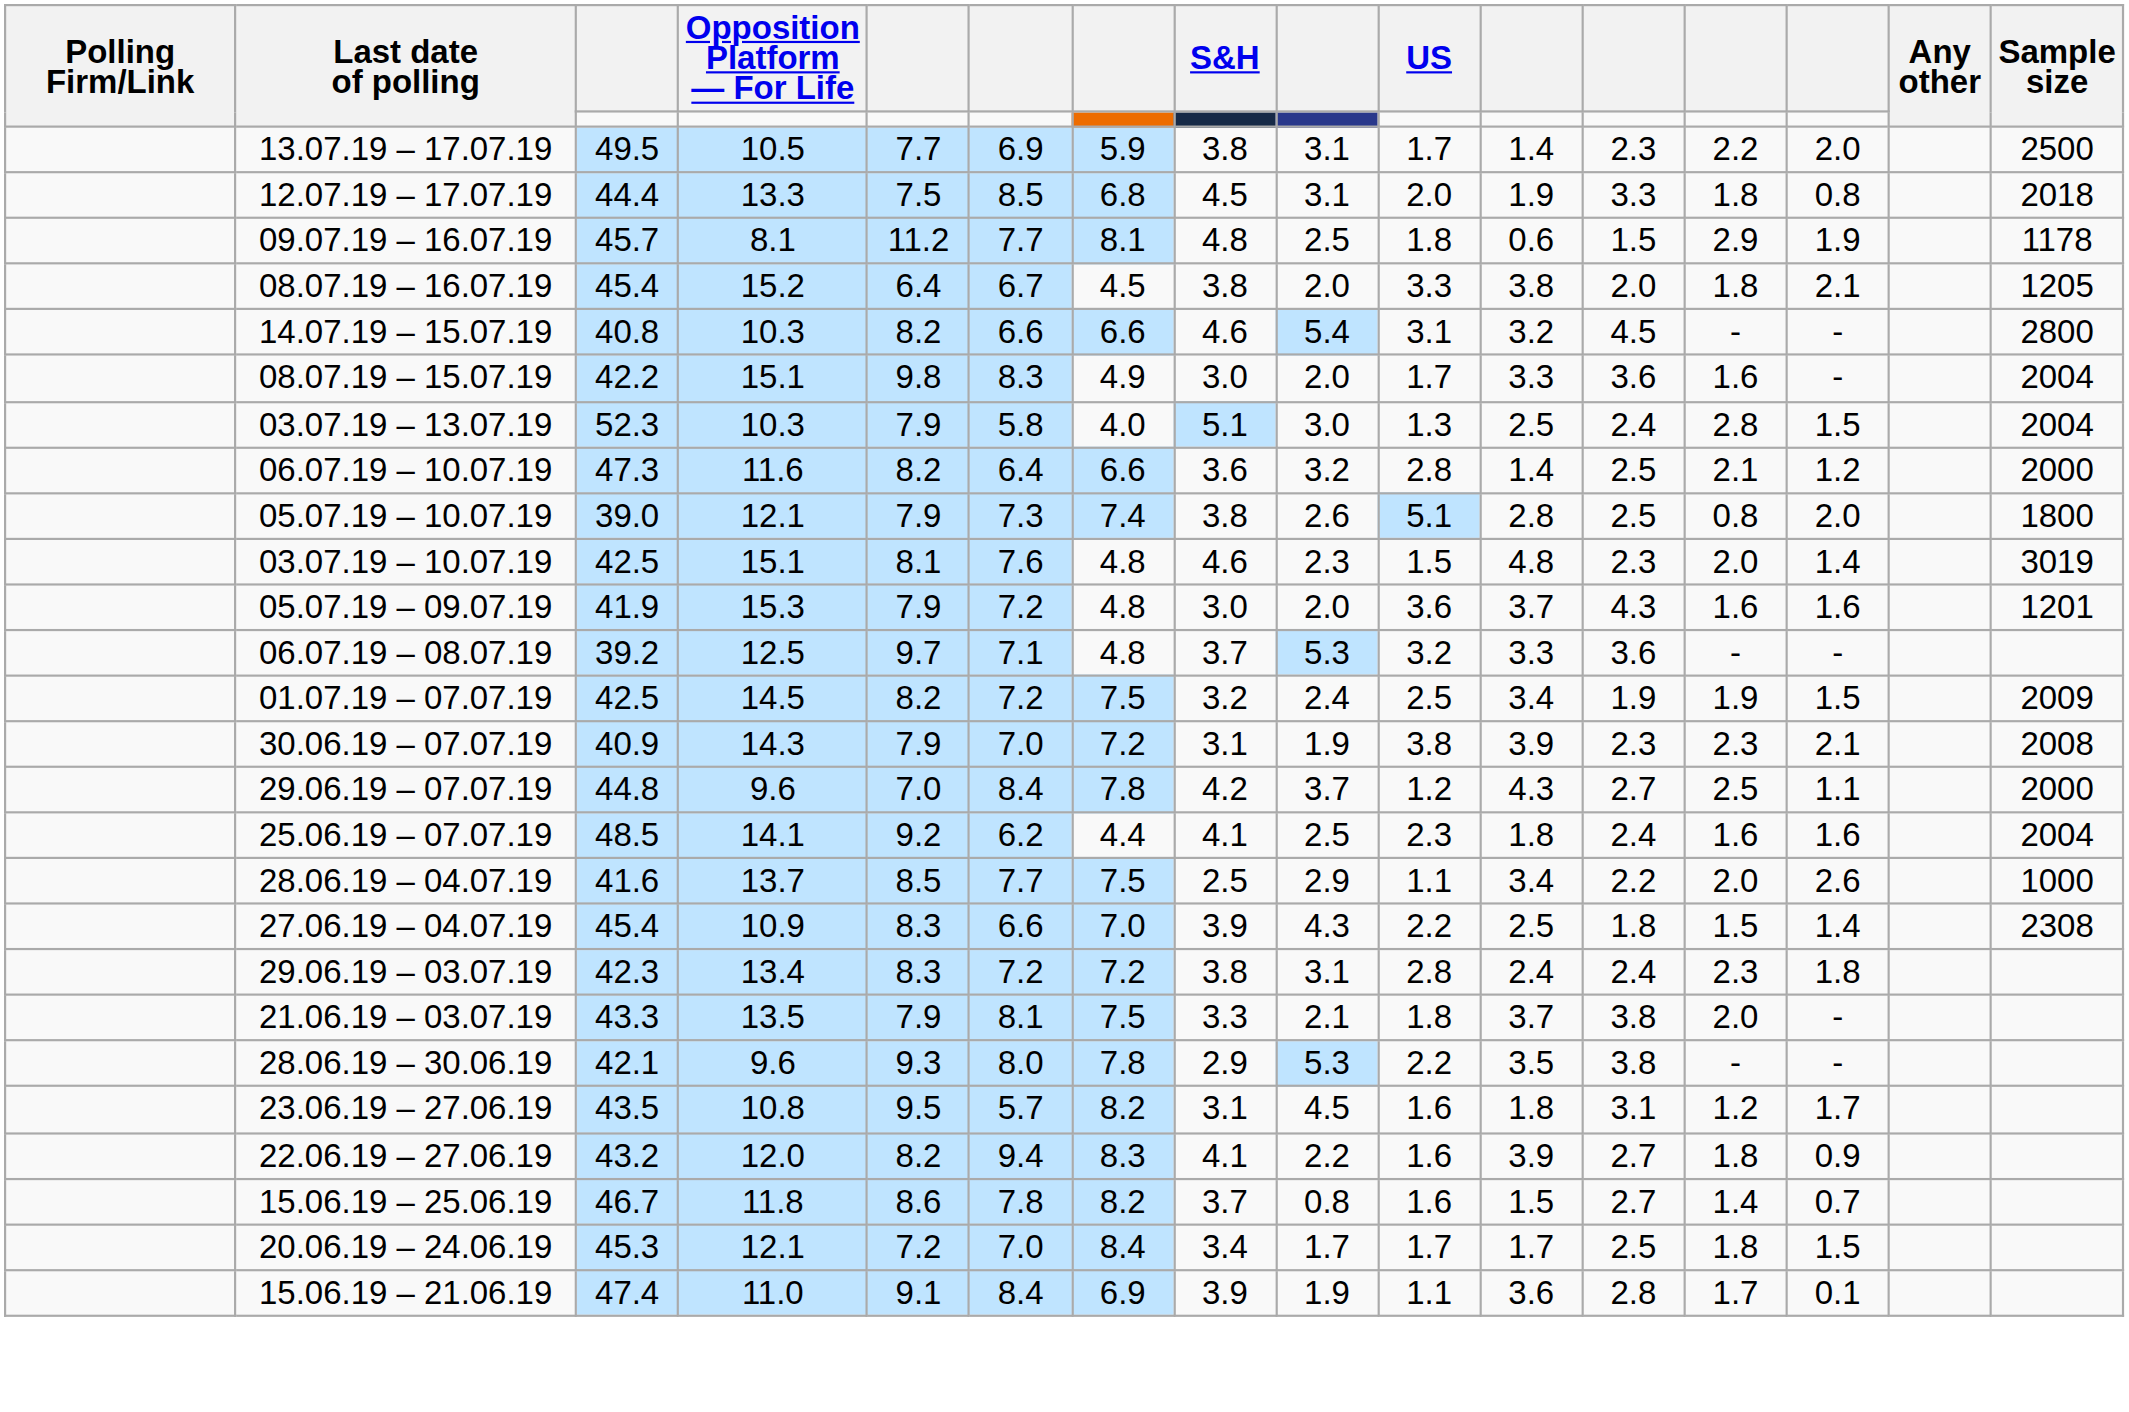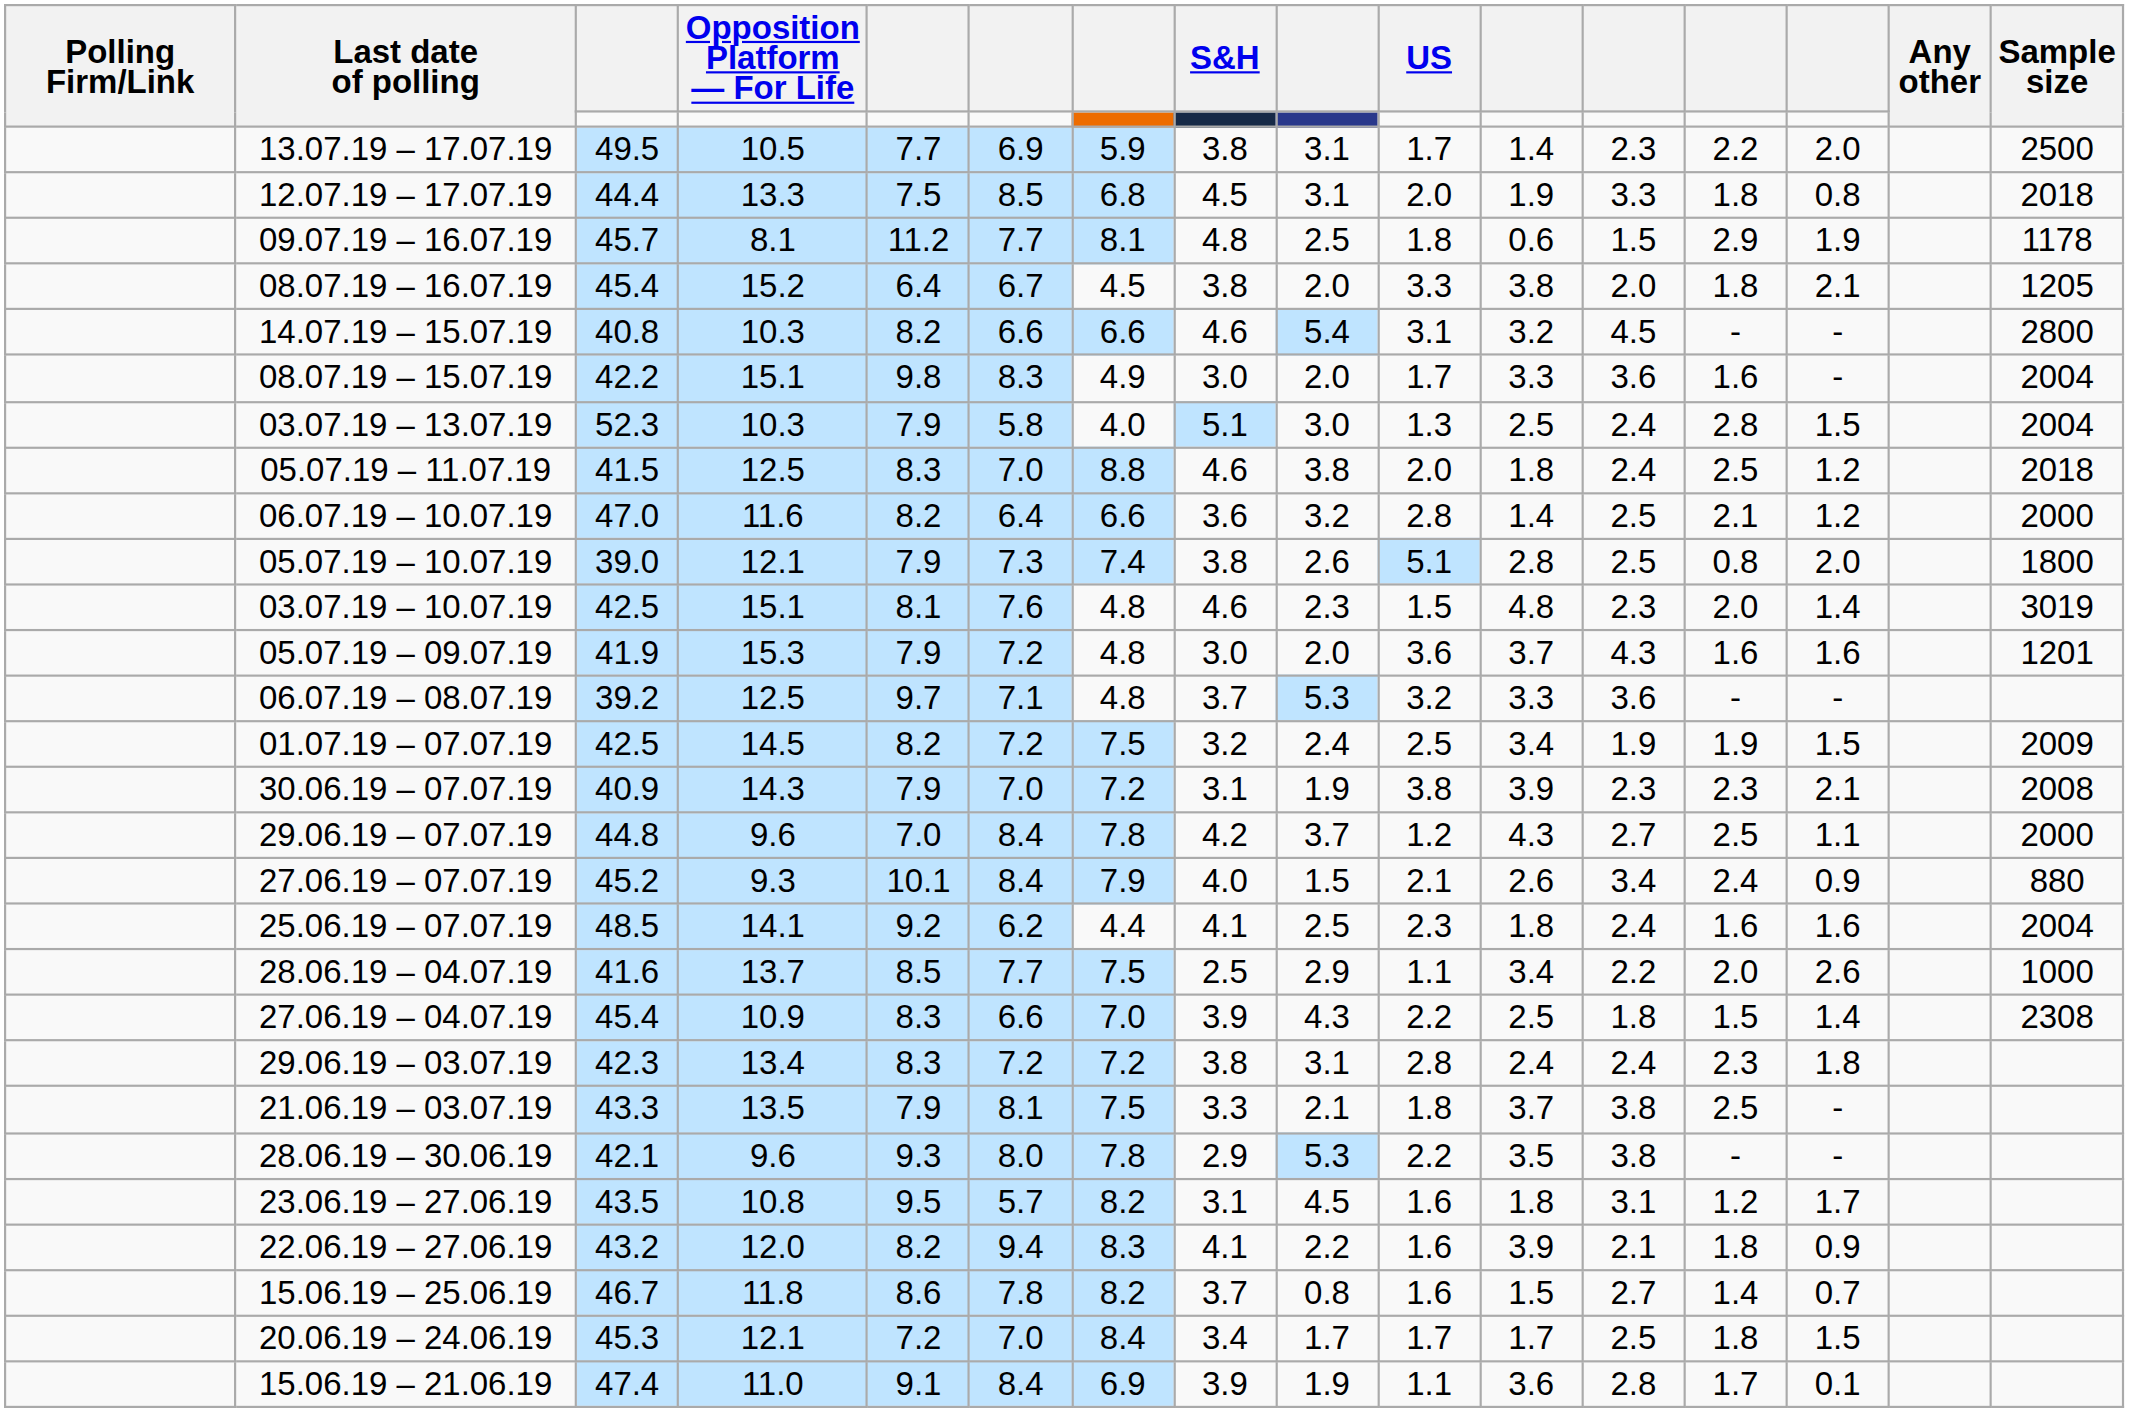+ row: (406, 469)
(627, 469) 47.3 -> (627, 514) 47.0
+ row: (406, 880)
(1736, 1017) 2.0 -> (1736, 1109) 2.5
(1633, 1154) 2.7 -> (1633, 1246) 2.1
